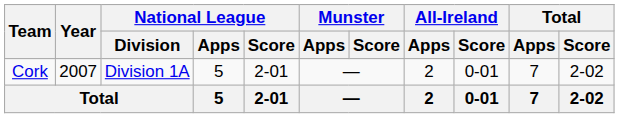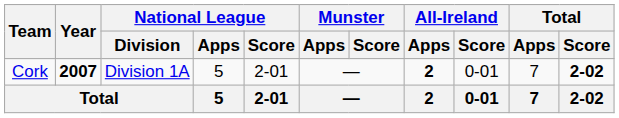(78, 71) normal -> (78, 71) bold
(429, 71) normal -> (429, 71) bold
(587, 71) normal -> (587, 71) bold
